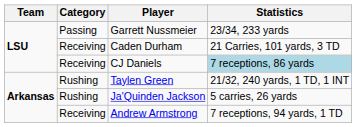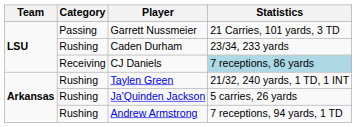(250, 30) 23/34, 233 yards -> (275, 30) 21 Carries, 101 yards, 3 TD
(83, 46) Receiving -> (79, 46) Rushing
(275, 46) 21 Carries, 101 yards, 3 TD -> (250, 46) 23/34, 233 yards
(83, 113) Receiving -> (79, 113) Rushing
